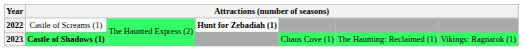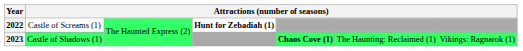(66, 38) bold -> (64, 38) normal
(307, 38) normal -> (305, 38) bold
